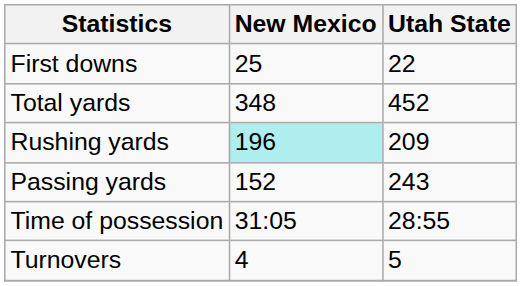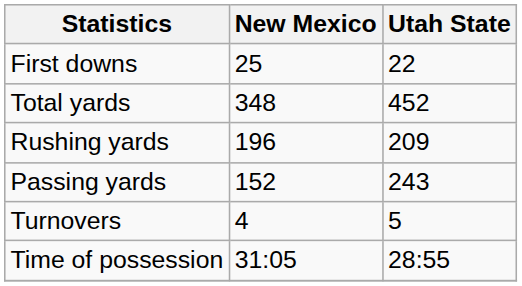(255, 142) paleturquoise background -> (255, 142) no background
rows swapped: (66, 260) <-> (117, 220)
